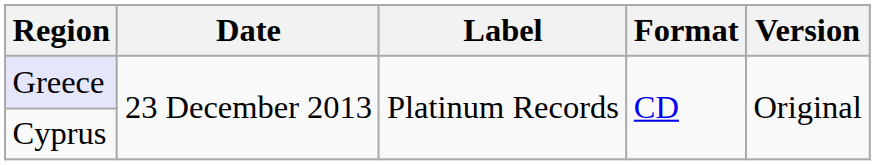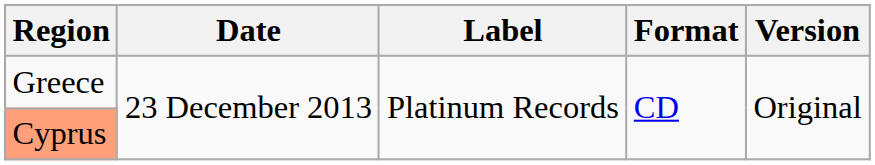(58, 81) lavender background -> (58, 81) no background
(59, 133) no background -> (59, 133) lightsalmon background
